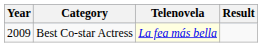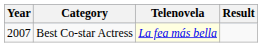(19, 32) 2009 -> (19, 32) 2007
